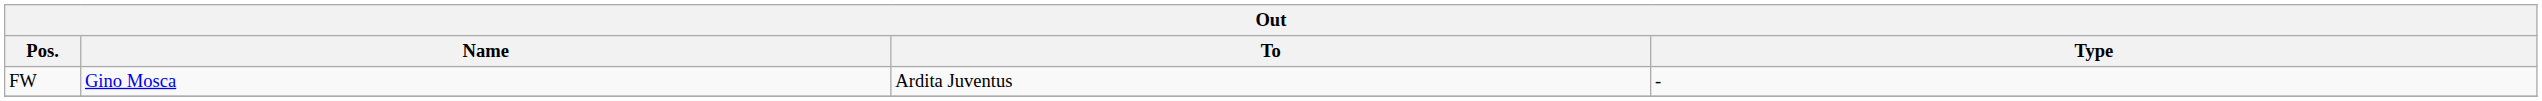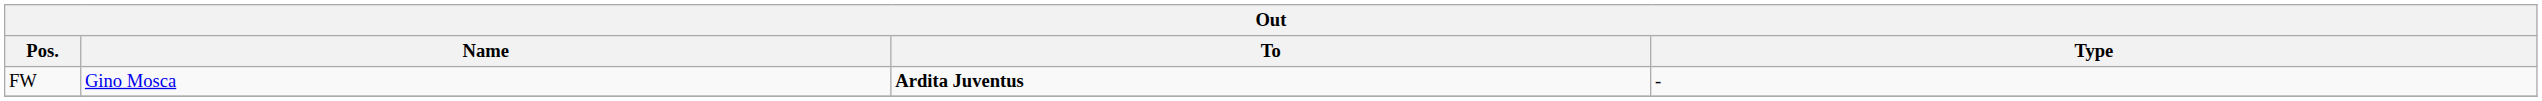(954, 81) normal -> (960, 81) bold
